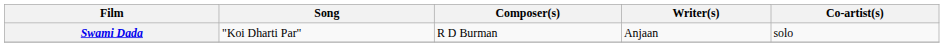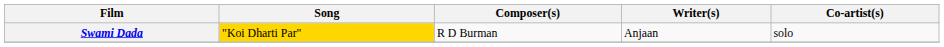(262, 32) no background -> (262, 32) gold background
